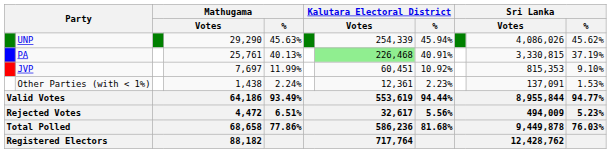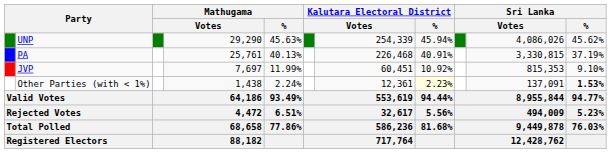(394, 55) lightgreen background -> (394, 55) no background
(439, 84) no background -> (439, 84) lightyellow background
(590, 84) normal -> (590, 84) bold
